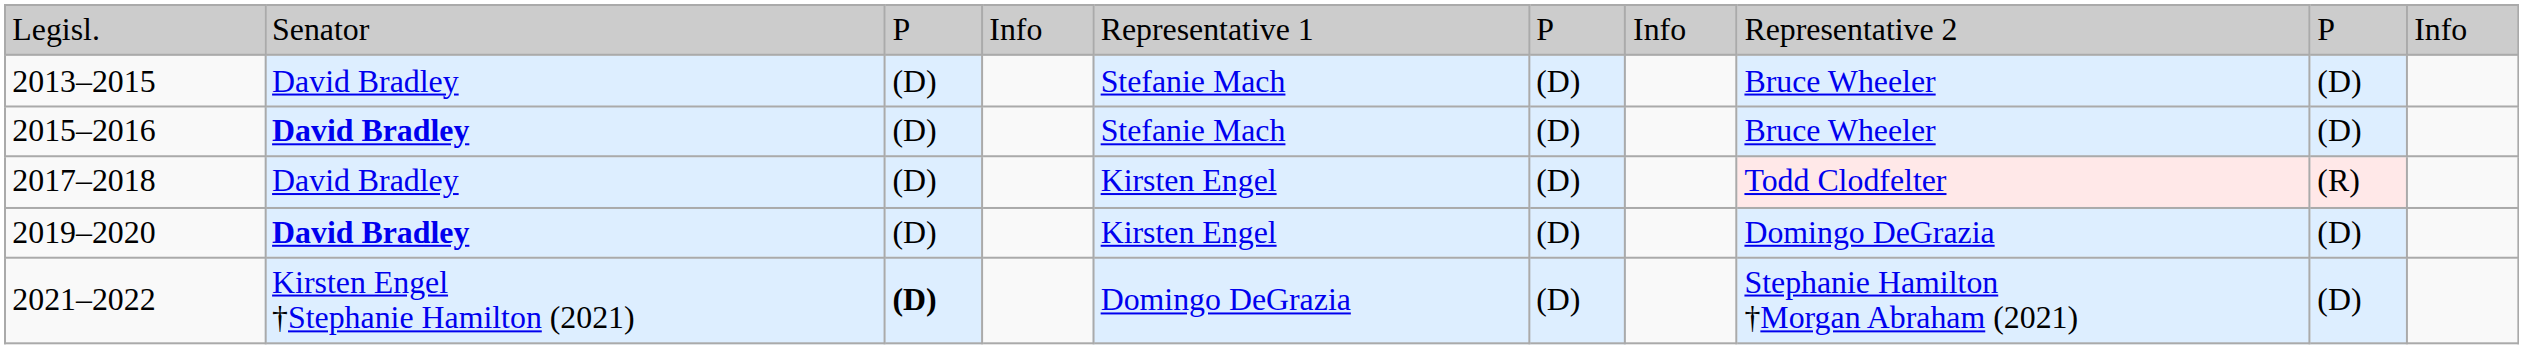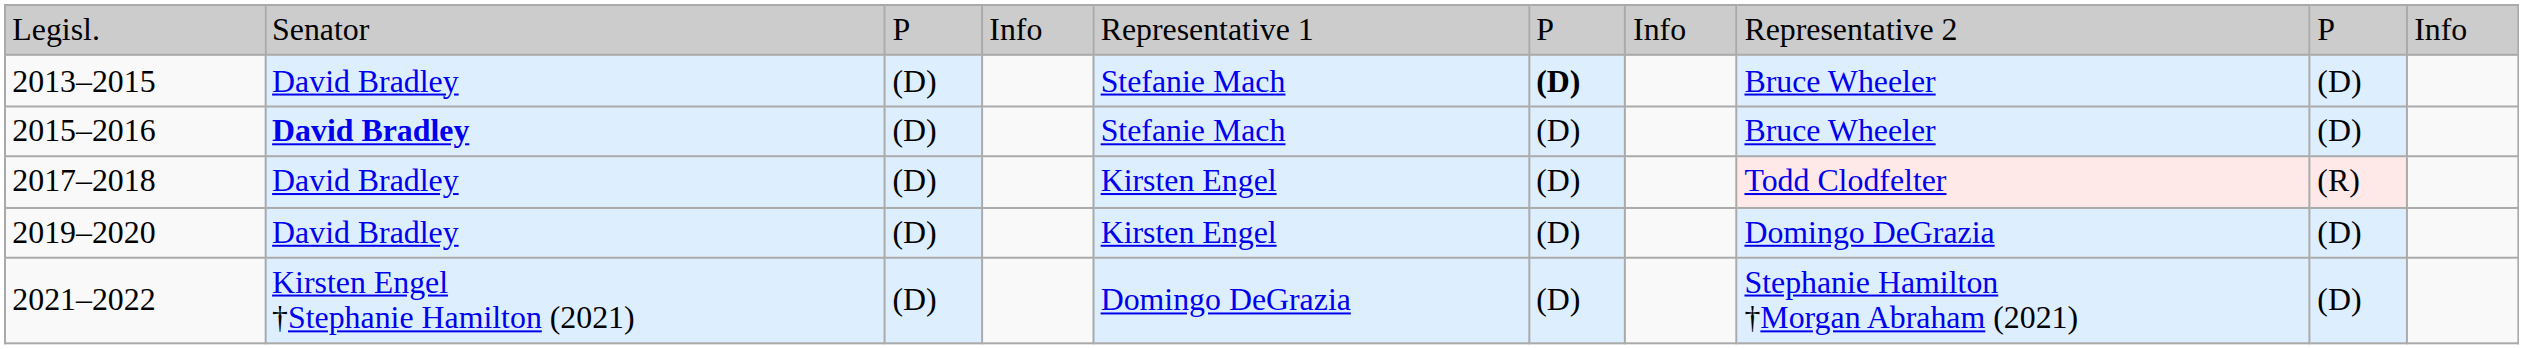(1558, 80) normal -> (1558, 80) bold
(371, 231) bold -> (365, 231) normal
(915, 300) bold -> (915, 300) normal
